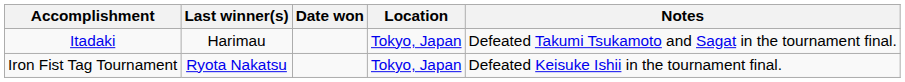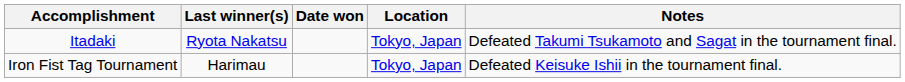(236, 41) Harimau -> (236, 41) Ryota Nakatsu
(236, 65) Ryota Nakatsu -> (236, 65) Harimau
